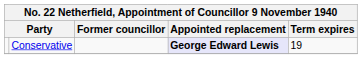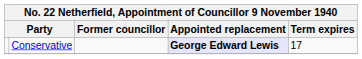(296, 45) 19 -> (296, 45) 17
